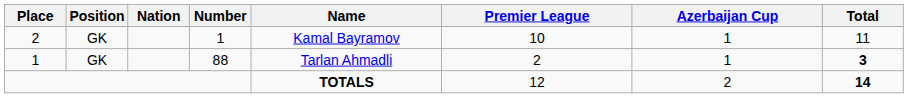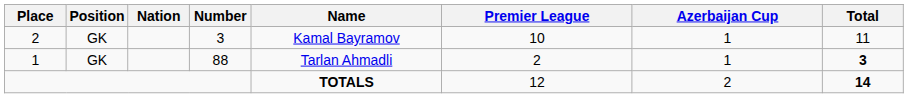(220, 38) 1 -> (220, 38) 3
